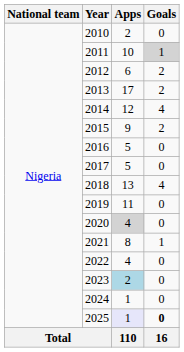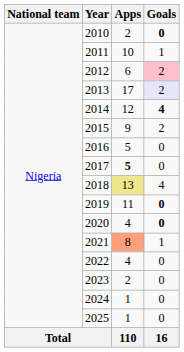(161, 33) normal -> (161, 33) bold
(161, 52) lightgrey background -> (161, 52) no background
(161, 71) no background -> (161, 71) pink background
(161, 90) no background -> (161, 90) lavender background
(161, 109) normal -> (161, 109) bold
(128, 166) normal -> (128, 166) bold
(128, 185) no background -> (128, 185) khaki background
(161, 204) normal -> (161, 204) bold
(128, 223) lightgrey background -> (128, 223) no background
(161, 223) normal -> (161, 223) bold
(128, 242) no background -> (128, 242) lightsalmon background
(128, 280) lightblue background -> (128, 280) no background
(128, 318) lavender background -> (128, 318) no background
(161, 318) bold -> (161, 318) normal
